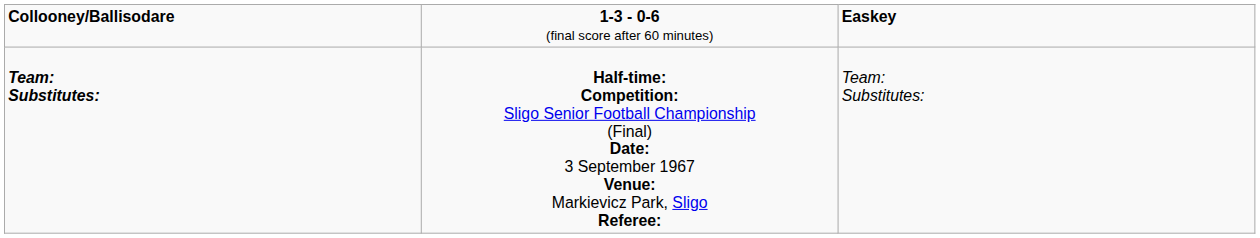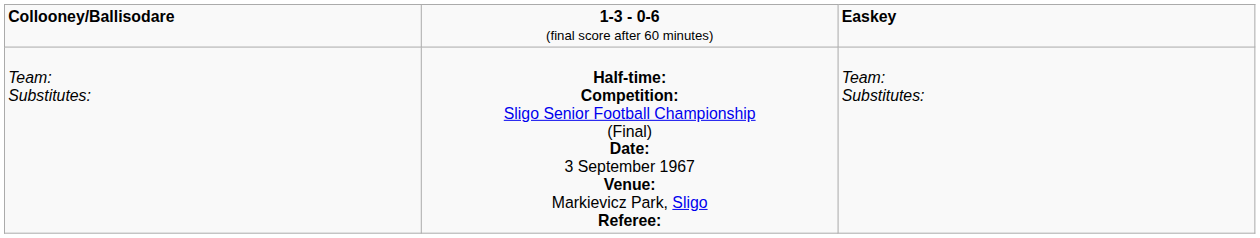(54, 86) bold -> (50, 86) normal
